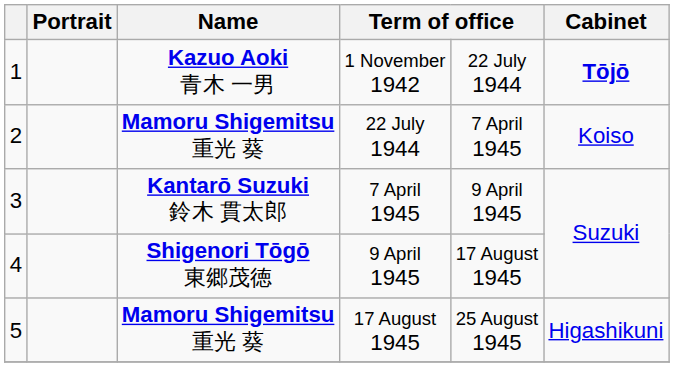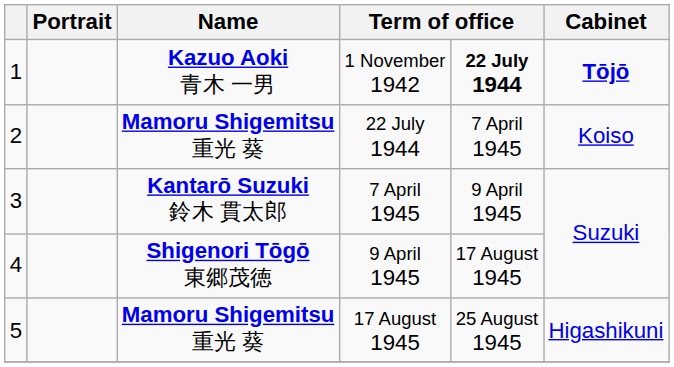(497, 73) normal -> (497, 72) bold
